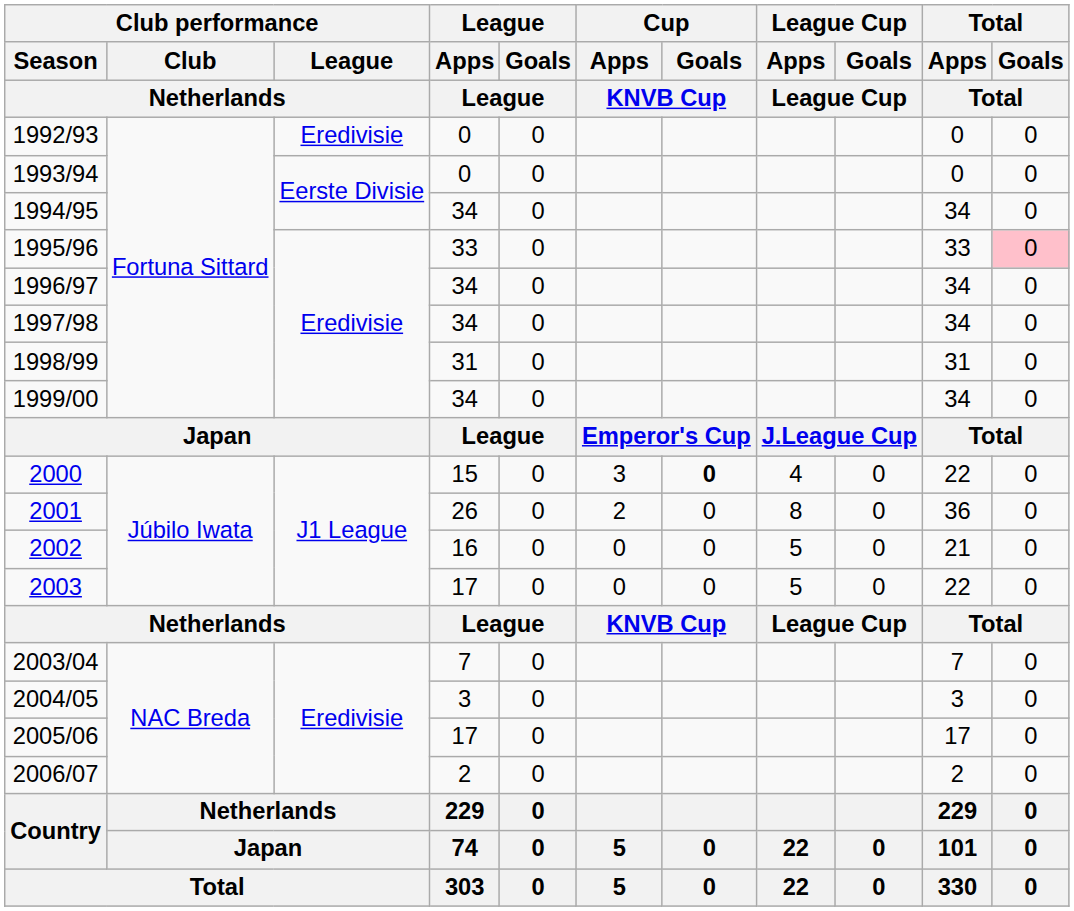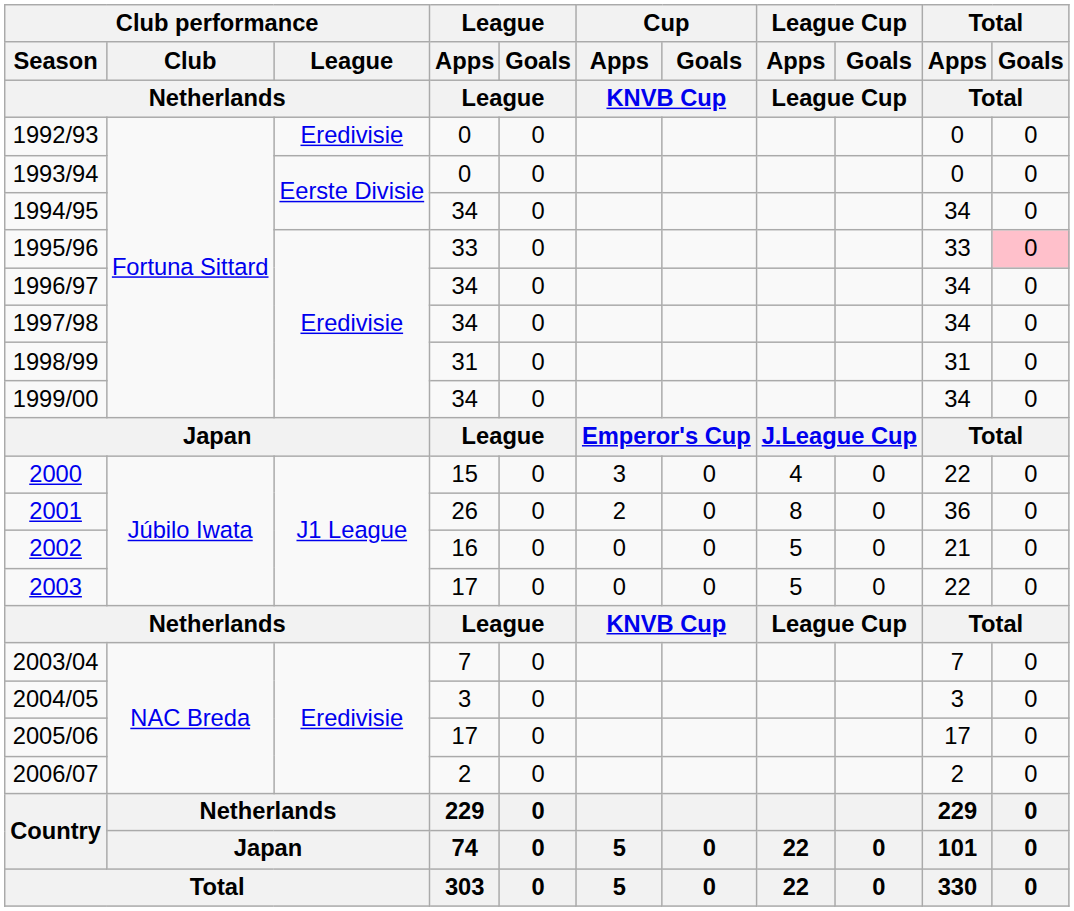(709, 473) bold -> (709, 473) normal
